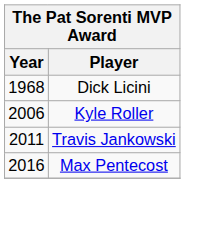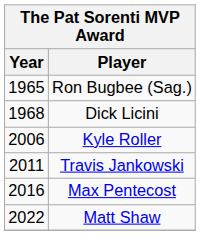+ row: (122, 87)
+ row: (122, 217)
